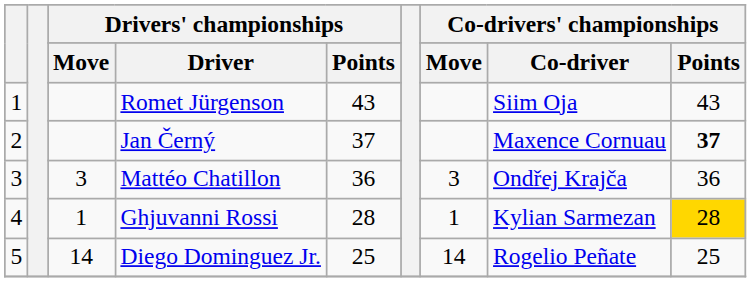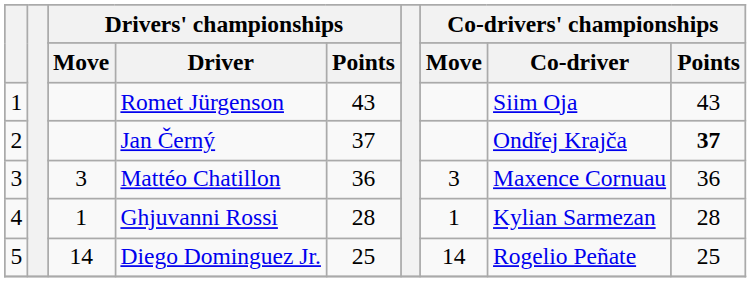(580, 139) Maxence Cornuau -> (560, 139) Ondřej Krajča
(560, 178) Ondřej Krajča -> (580, 178) Maxence Cornuau
(709, 217) gold background -> (709, 217) no background
